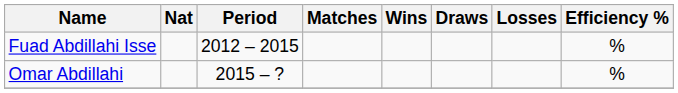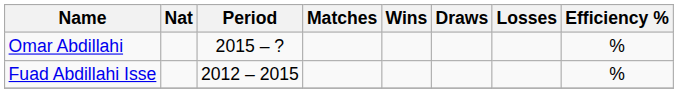rows swapped: (82, 46) <-> (66, 74)
